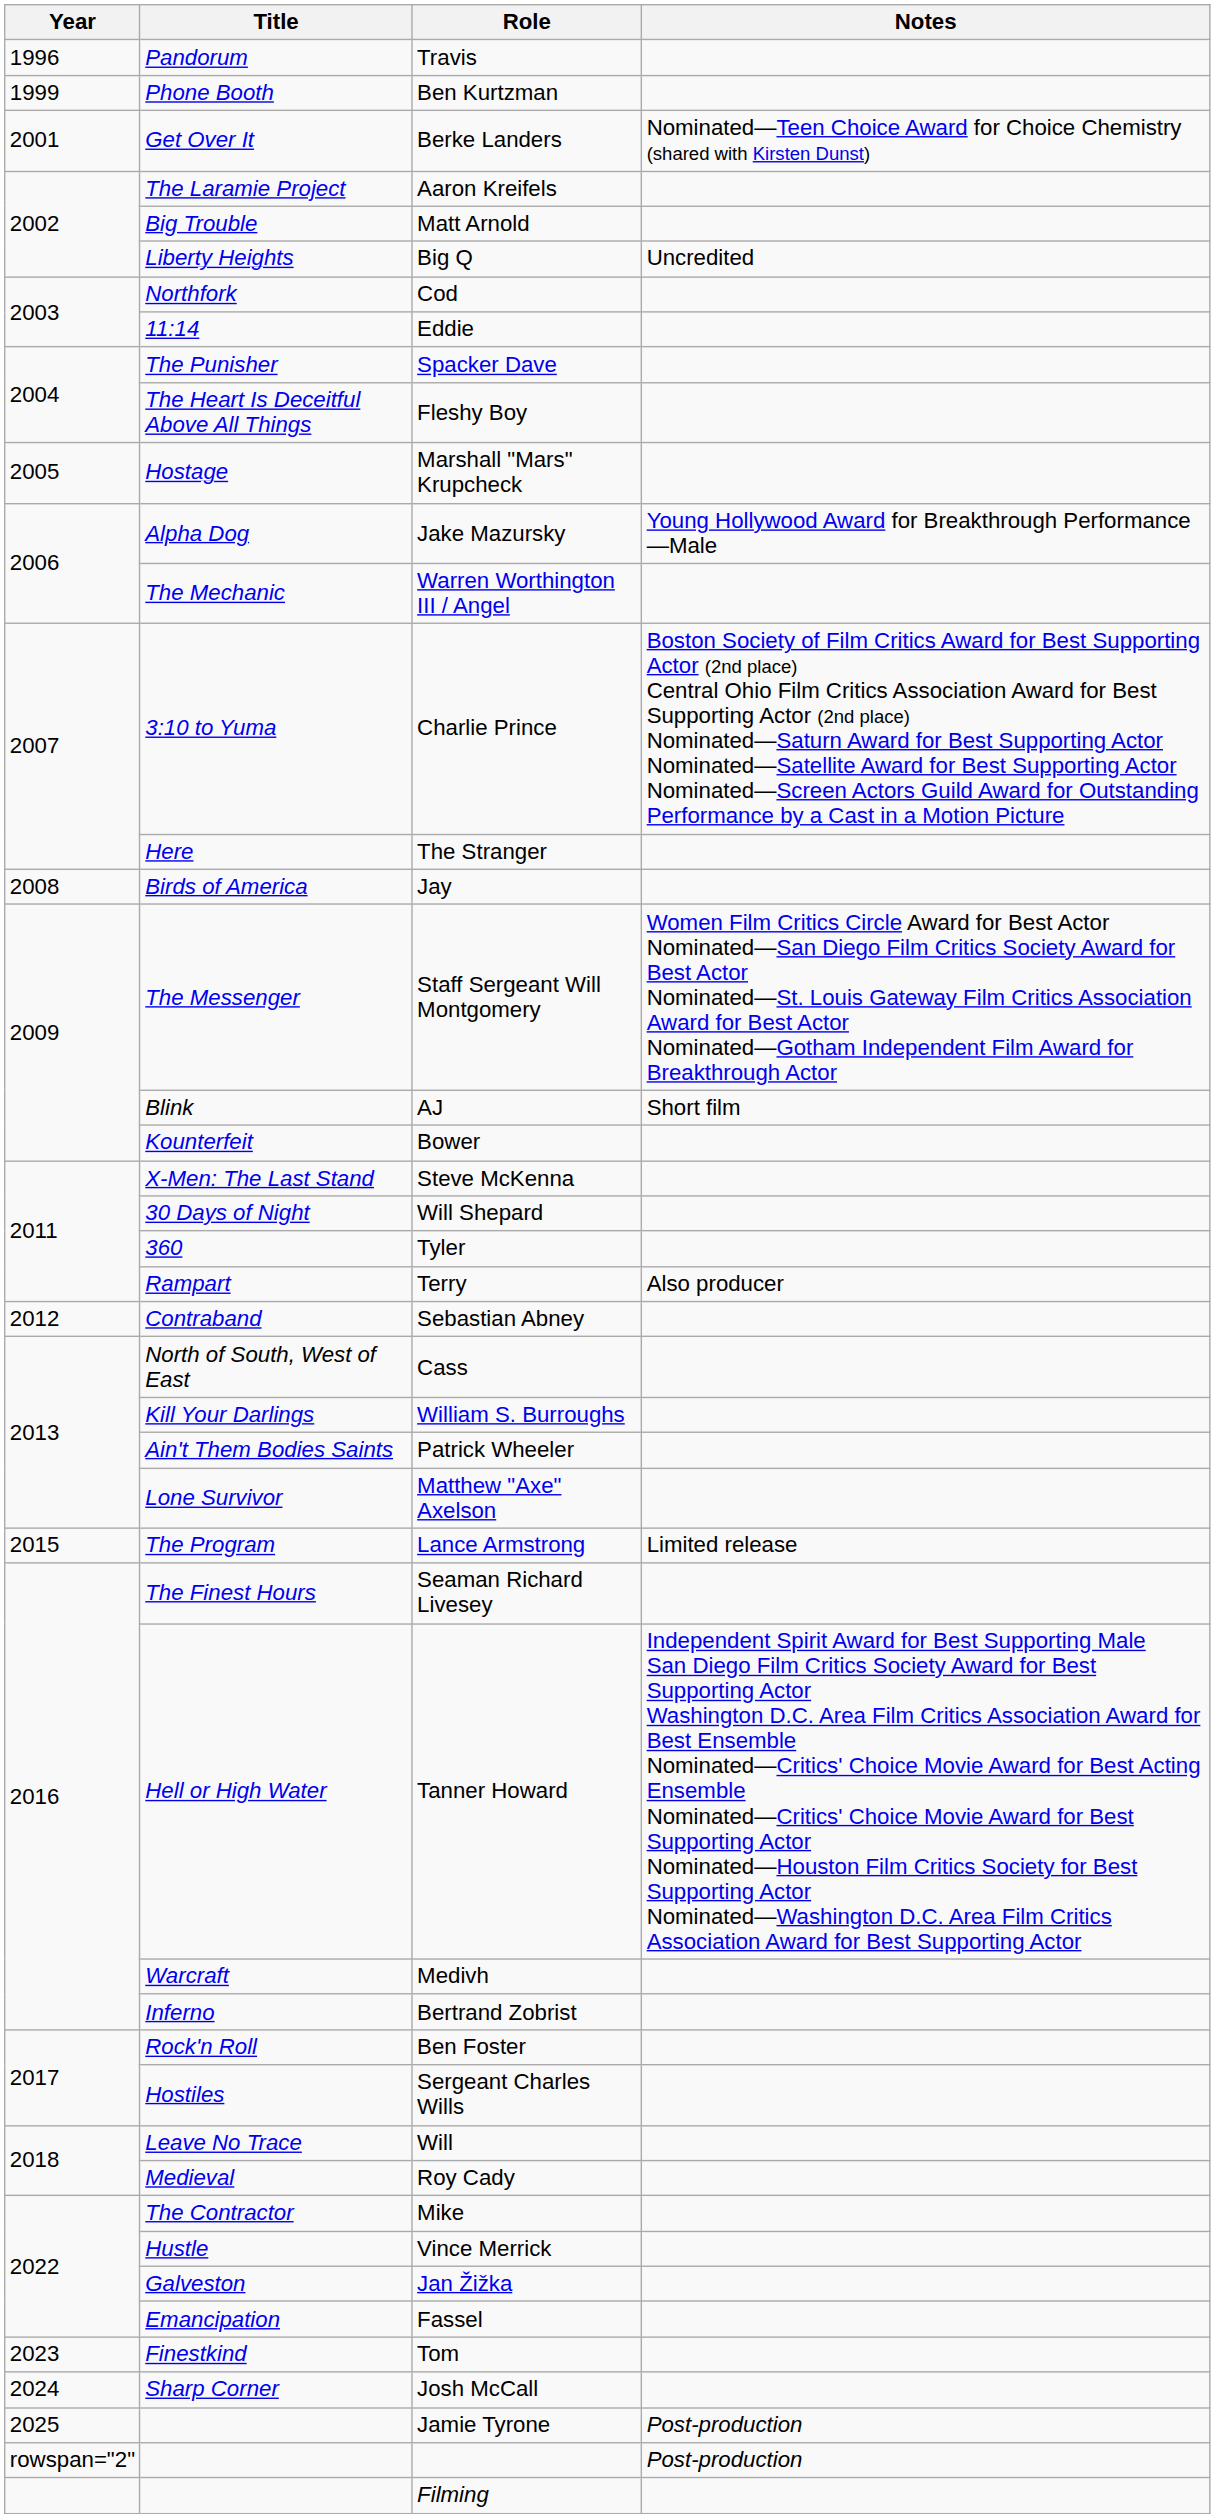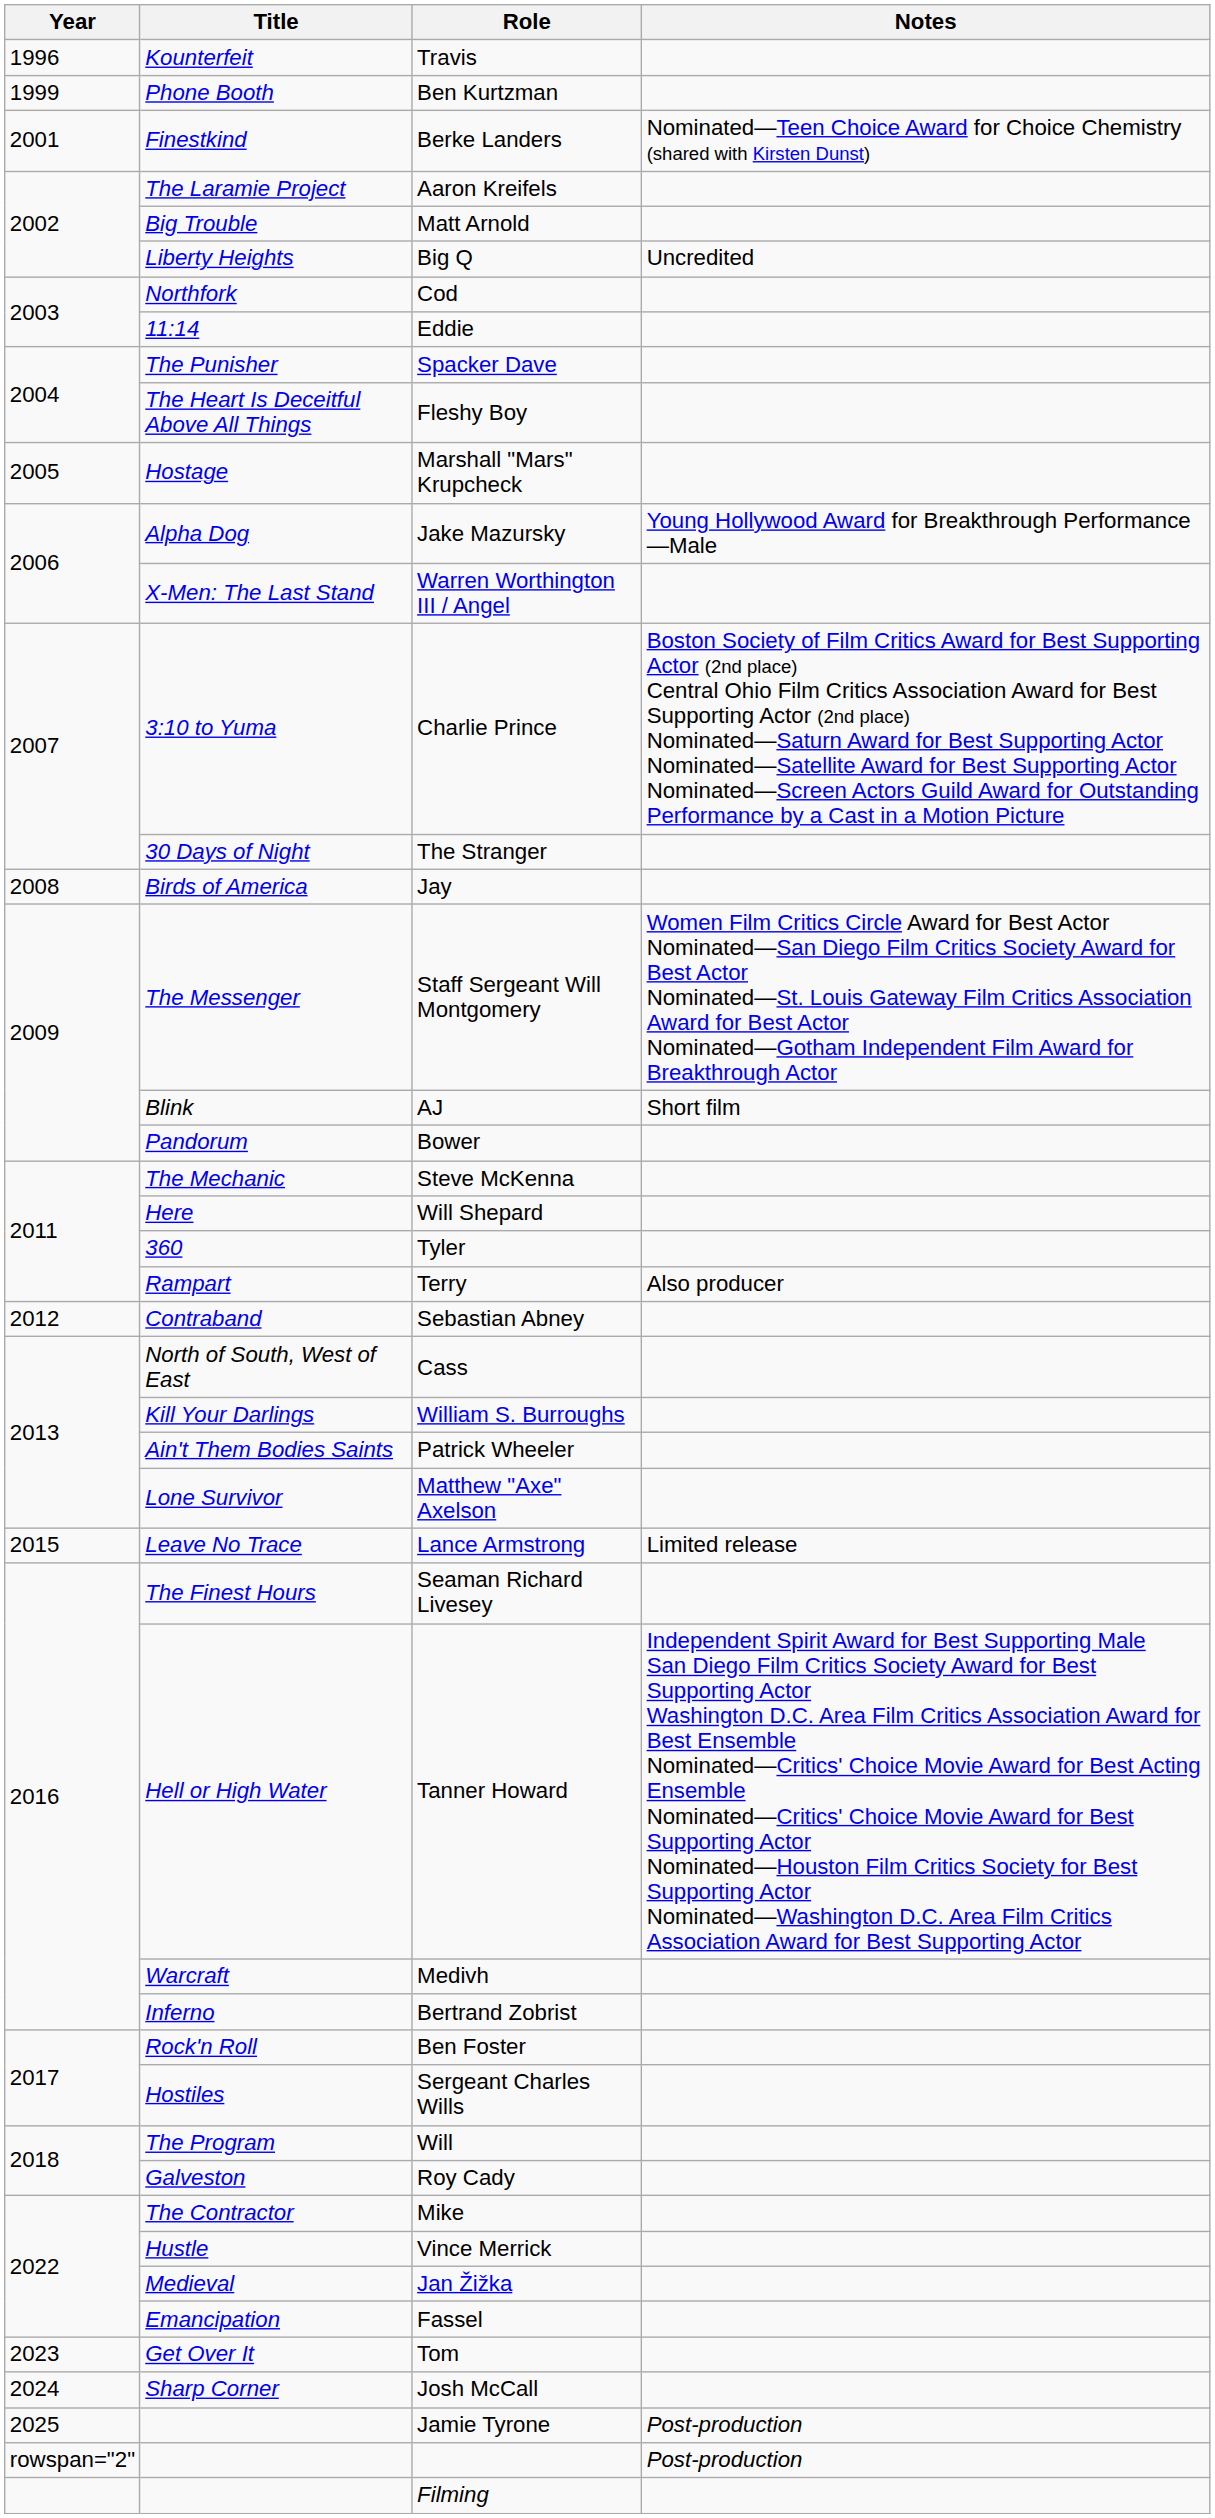(197, 57) Pandorum -> (199, 57) Kounterfeit
(200, 140) Get Over It -> (196, 140) Finestkind
(215, 593) The Mechanic -> (260, 593) X-Men: The Last Stand
(169, 851) Here -> (227, 851) 30 Days of Night
(199, 1142) Kounterfeit -> (197, 1142) Pandorum
(260, 1177) X-Men: The Last Stand -> (215, 1177) The Mechanic
(227, 1213) 30 Days of Night -> (169, 1213) Here
(210, 1545) The Program -> (224, 1545) Leave No Trace
(224, 2142) Leave No Trace -> (210, 2142) The Program
(190, 2177) Medieval -> (195, 2177) Galveston
(195, 2283) Galveston -> (190, 2283) Medieval
(196, 2354) Finestkind -> (200, 2354) Get Over It
